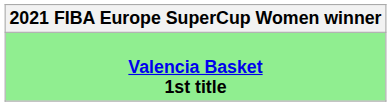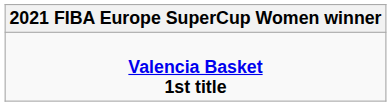(196, 76) lightgreen background -> (196, 76) no background
